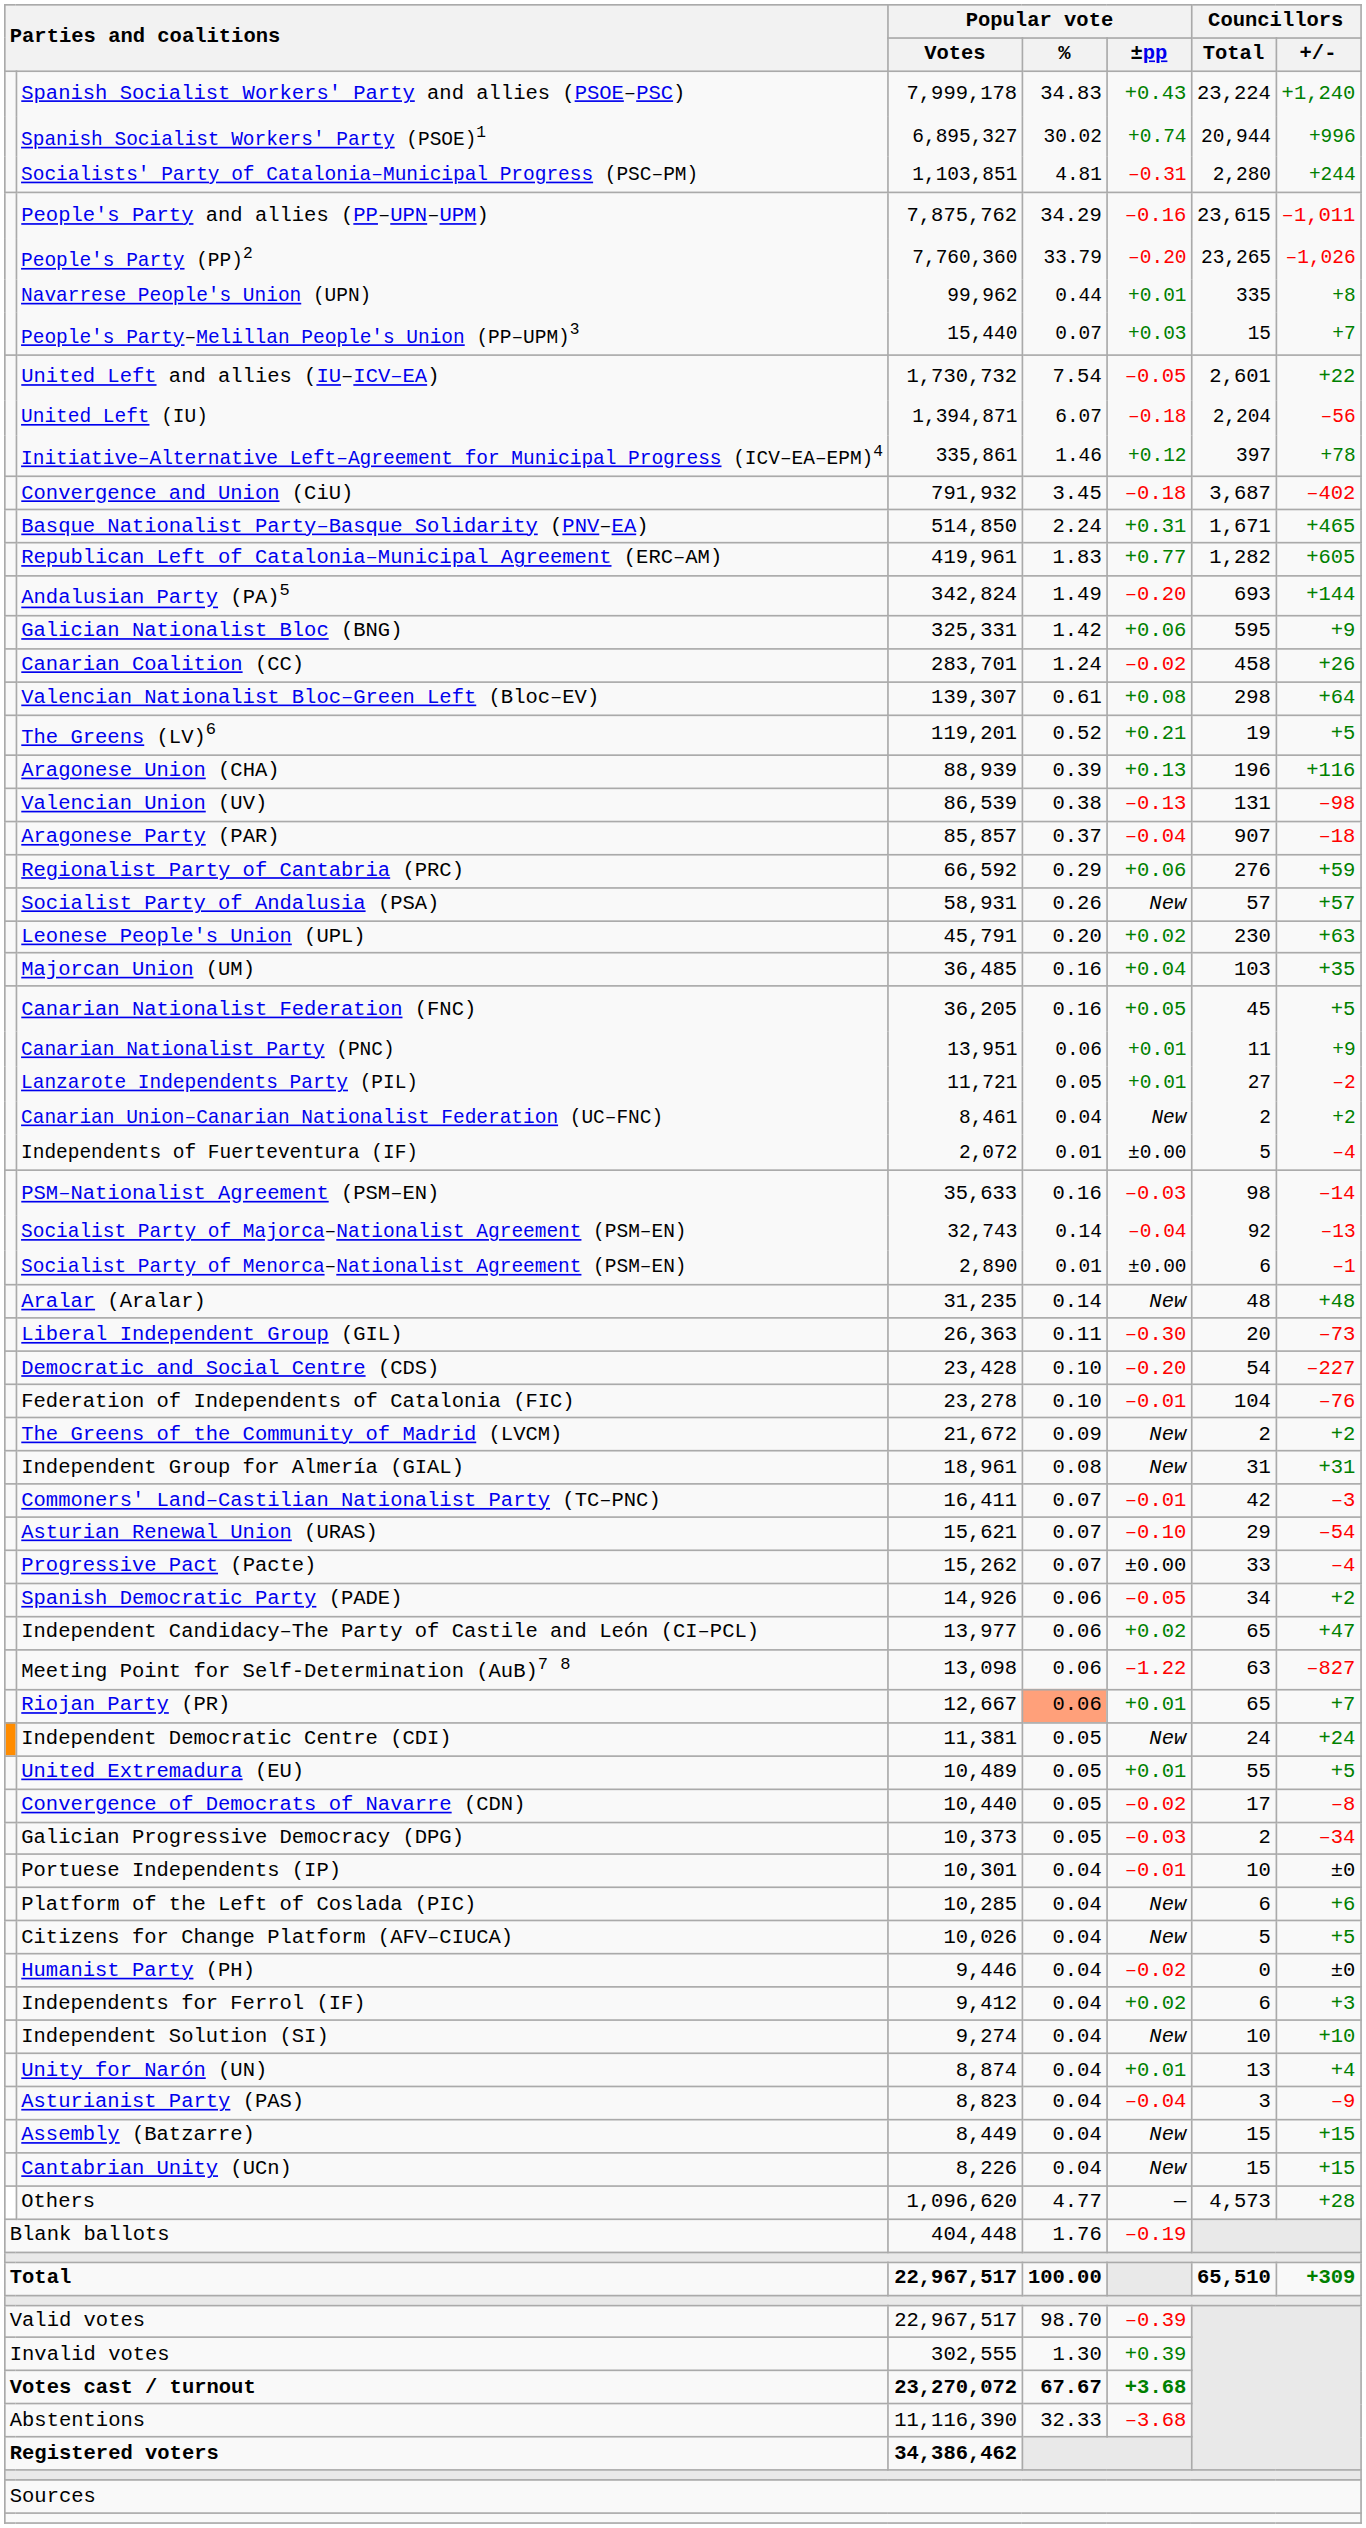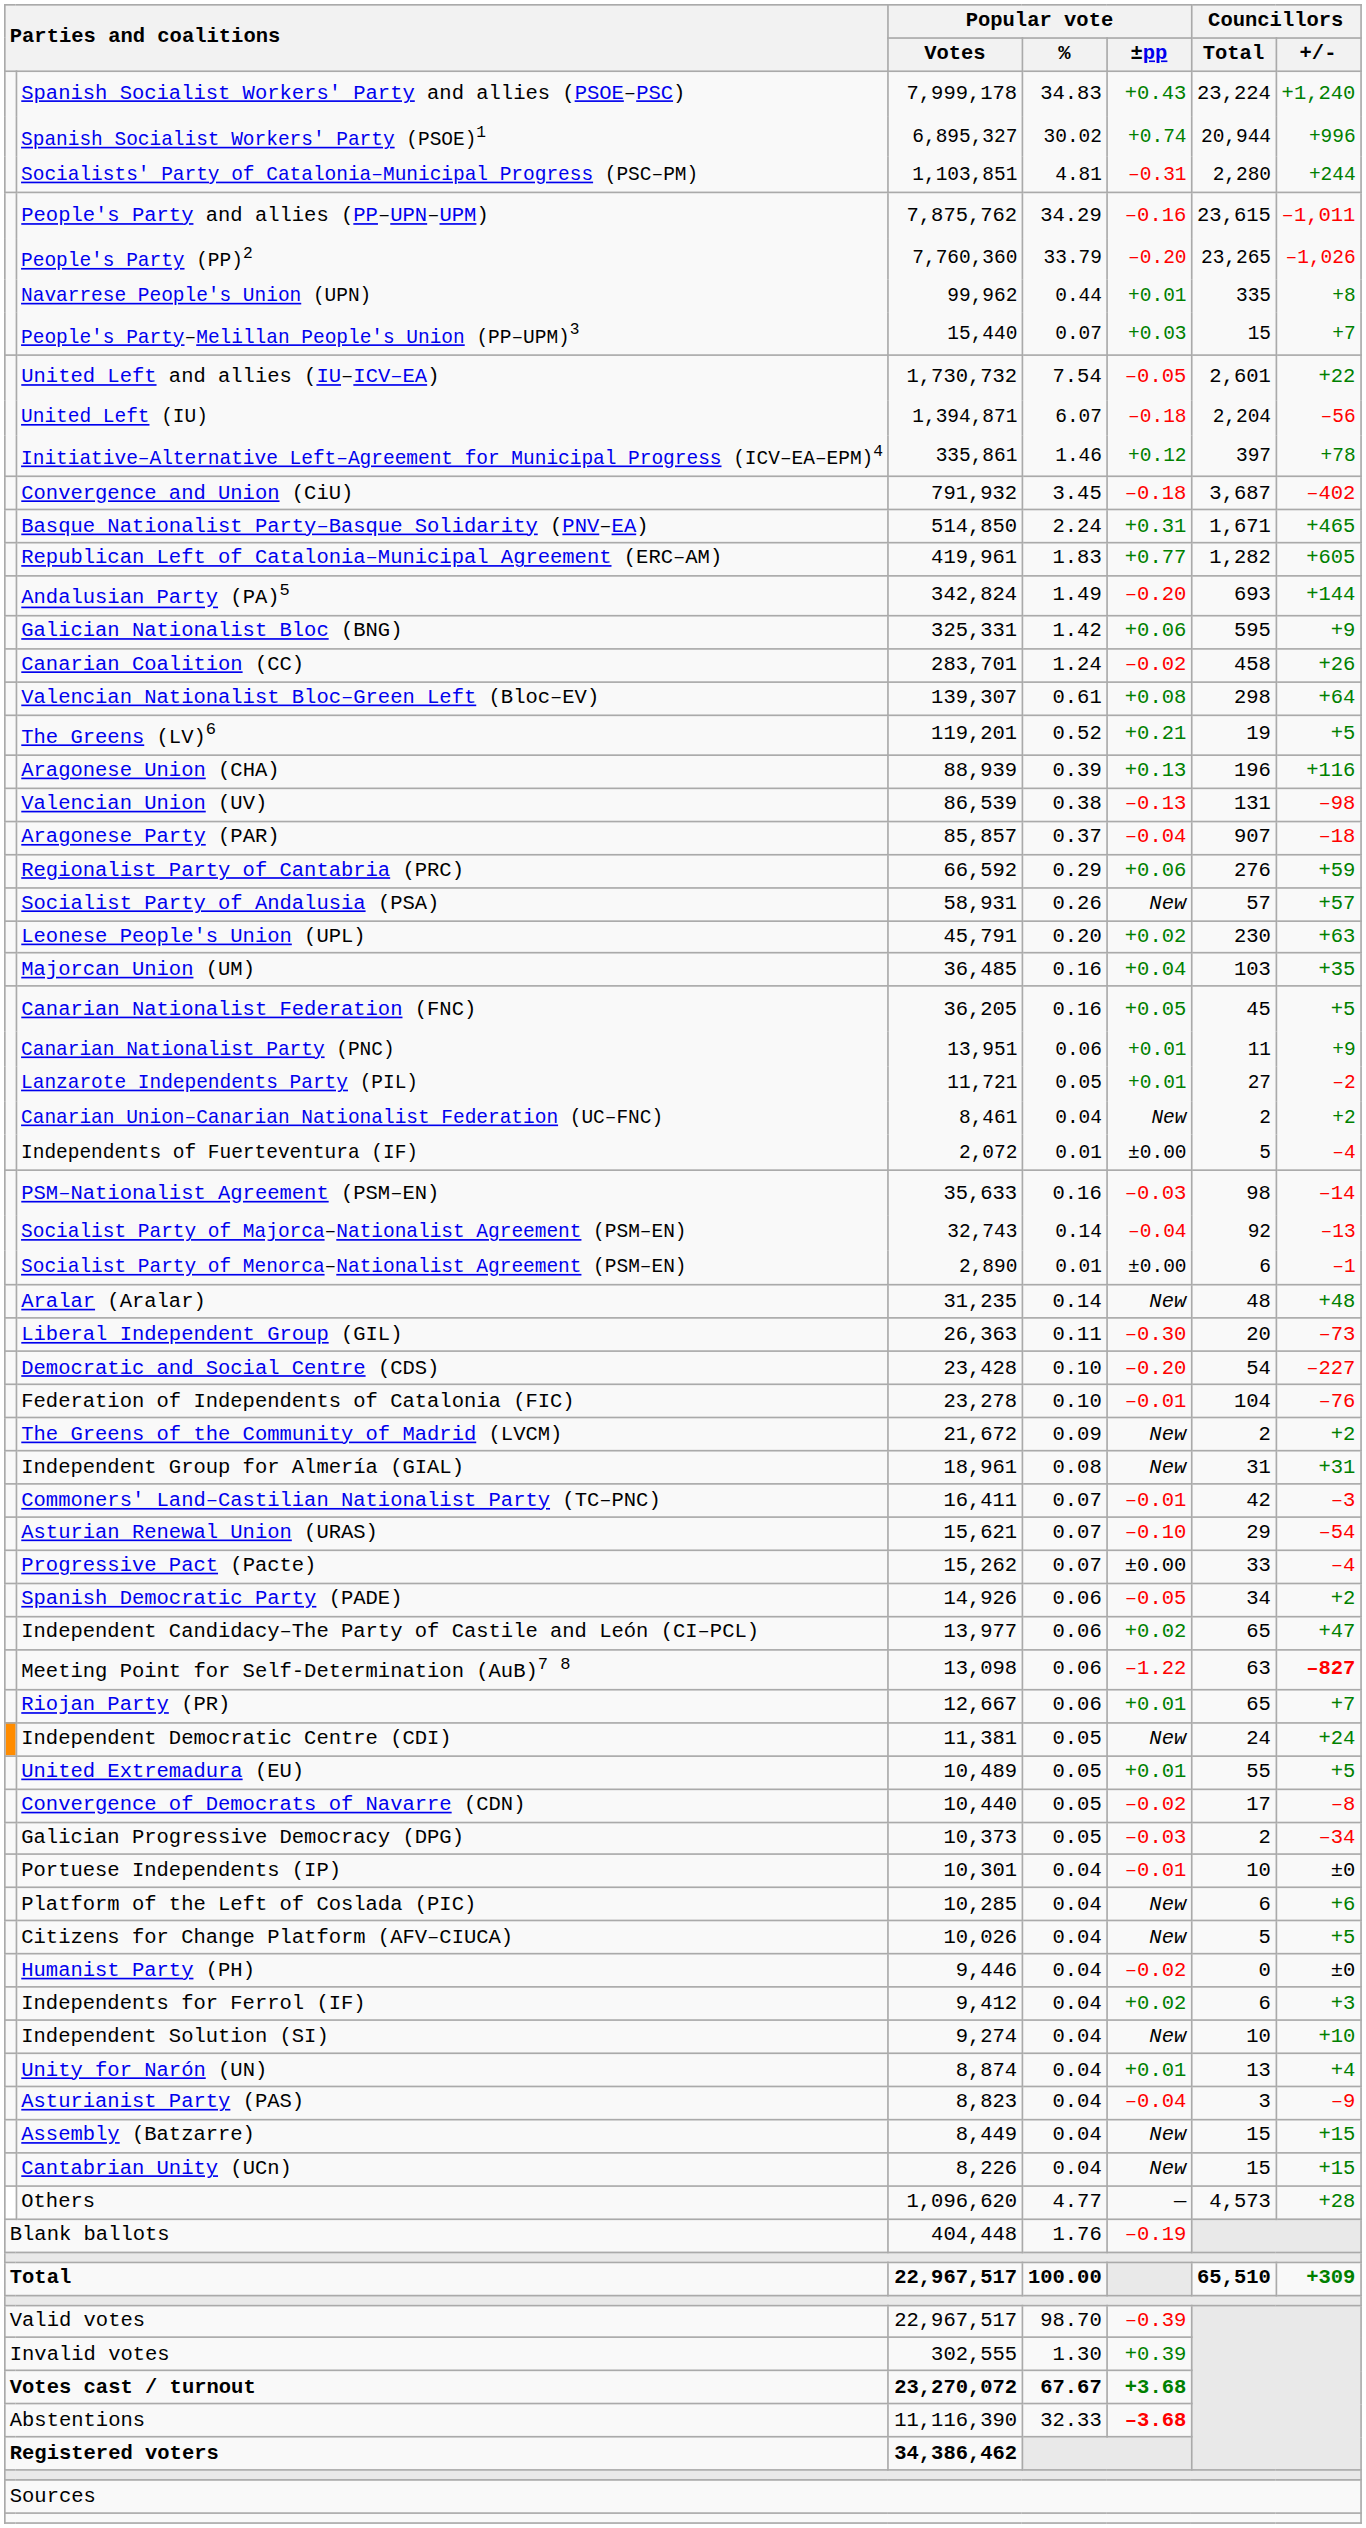(1331, 1670) normal -> (1331, 1670) bold
(1077, 1706) lightsalmon background -> (1077, 1706) no background
(1156, 2421) normal -> (1156, 2421) bold
